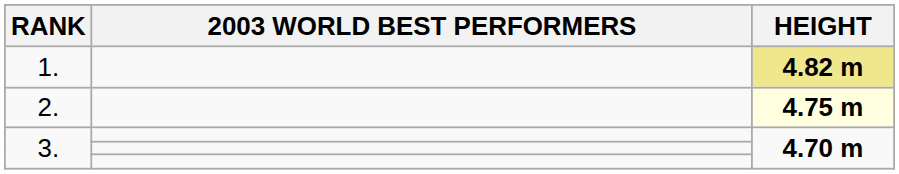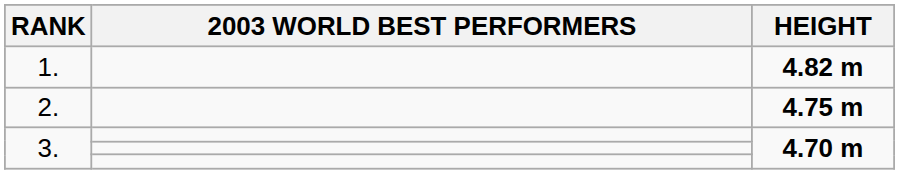(823, 67) khaki background -> (823, 67) no background
(823, 108) lightyellow background -> (823, 108) no background
